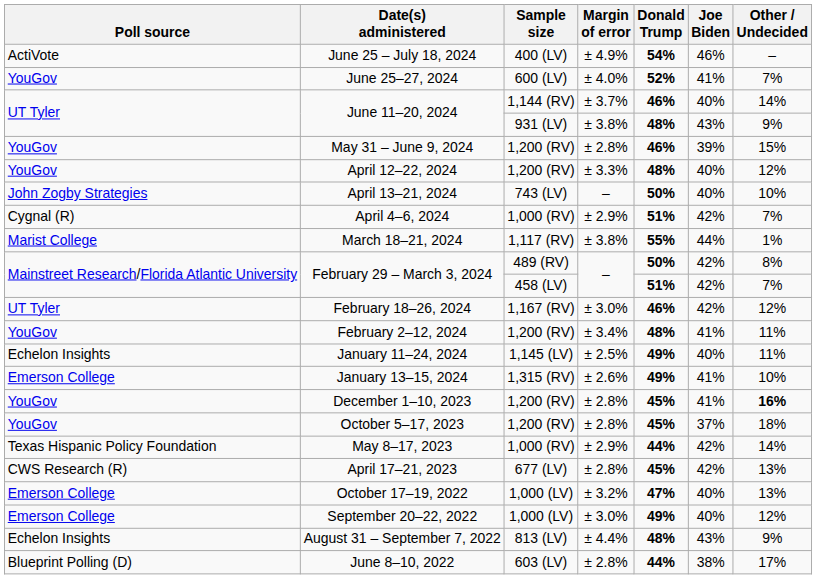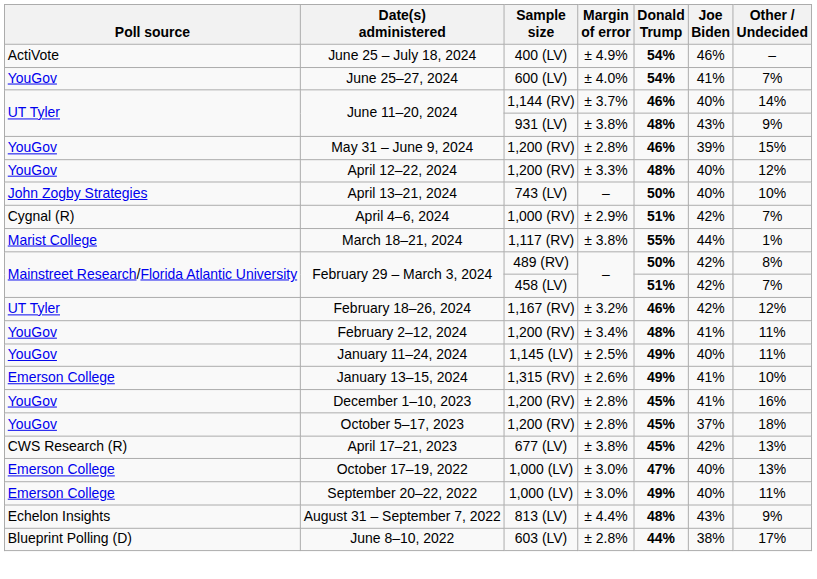(661, 78) 52% -> (661, 78) 54%
(606, 309) ± 3.0% -> (606, 309) ± 3.2%
(59, 355) Echelon Insights -> (32, 355) YouGov
(772, 401) bold -> (772, 401) normal
- row: (402, 447)
(606, 470) ± 2.8% -> (606, 447) ± 3.8%
(606, 493) ± 3.2% -> (606, 470) ± 3.0%
(772, 516) 12% -> (772, 493) 11%
